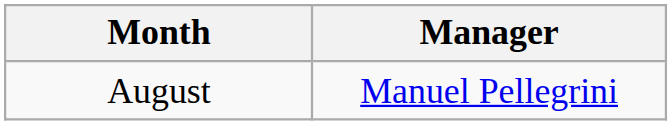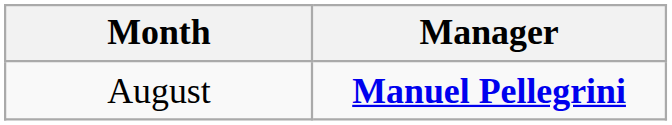(489, 89) normal -> (489, 89) bold
